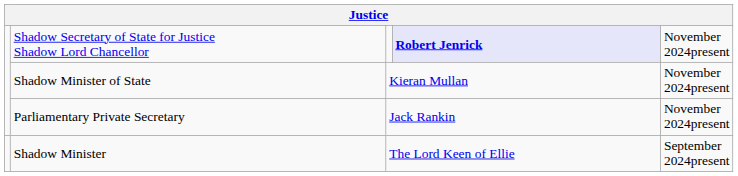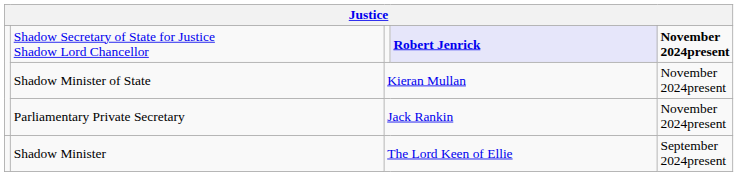(697, 44) normal -> (695, 44) bold
